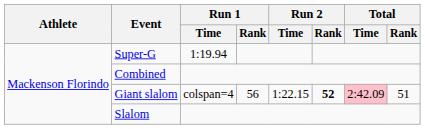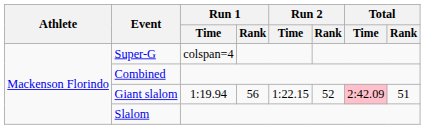(208, 54) 1:19.94 -> (208, 54) colspan=4
(208, 94) colspan=4 -> (208, 94) 1:19.94
(328, 94) bold -> (328, 94) normal
